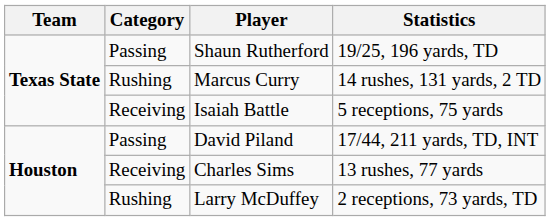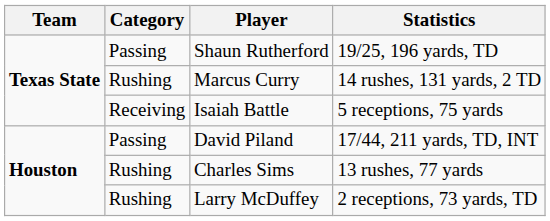(147, 170) Receiving -> (140, 170) Rushing
